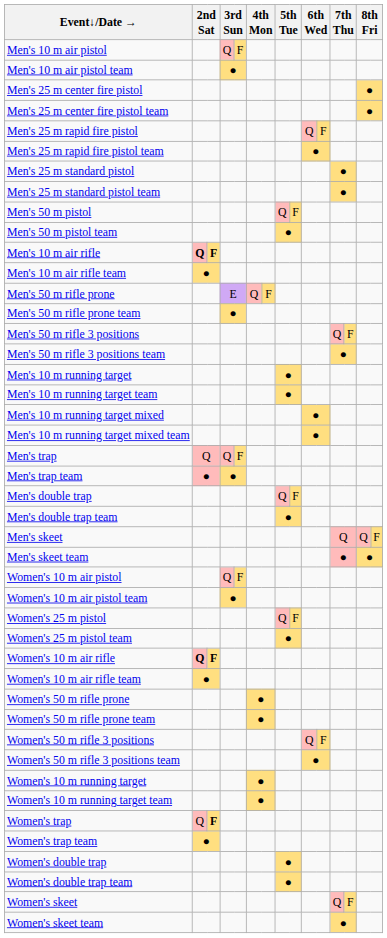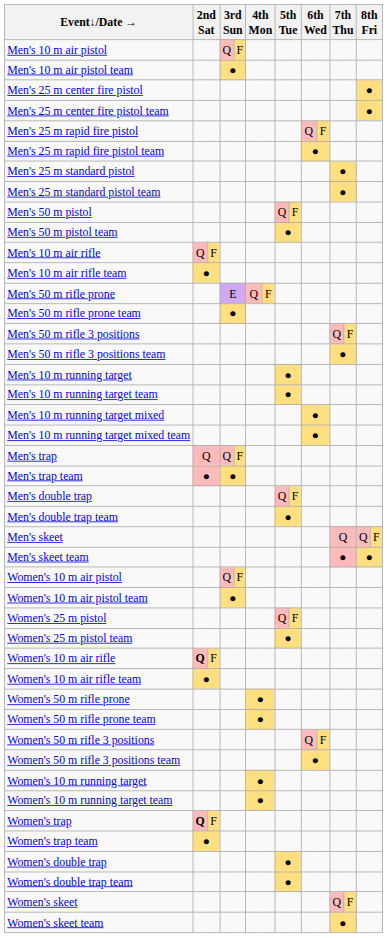(200, 253) bold -> (200, 253) normal
(214, 253) bold -> (214, 253) normal
(214, 658) bold -> (214, 658) normal
(200, 821) normal -> (200, 821) bold
(214, 821) bold -> (214, 821) normal
